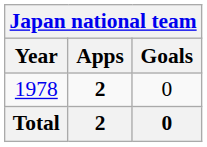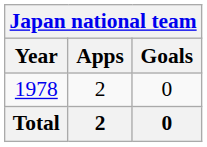(100, 89) bold -> (100, 89) normal
